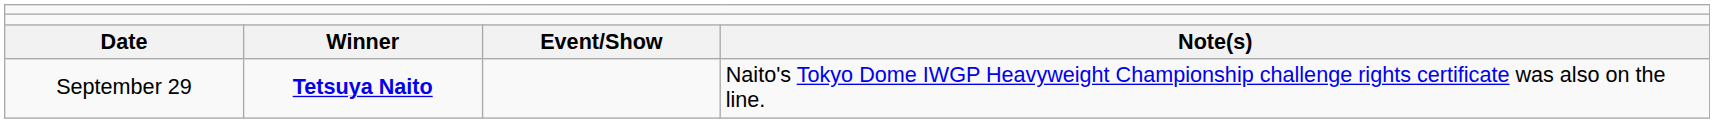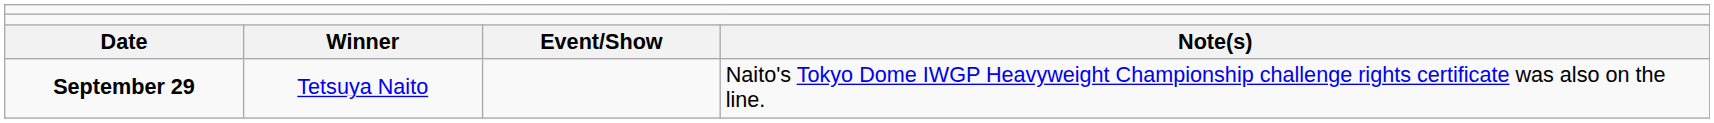(124, 87) normal -> (124, 87) bold
(363, 87) bold -> (363, 87) normal
